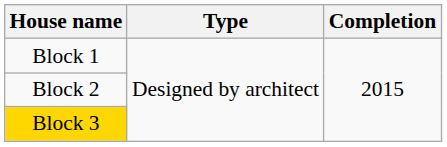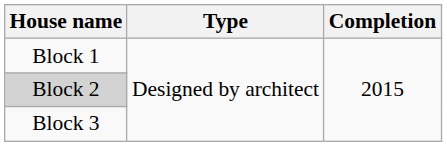(66, 89) no background -> (66, 89) lightgrey background
(66, 123) gold background -> (66, 123) no background
